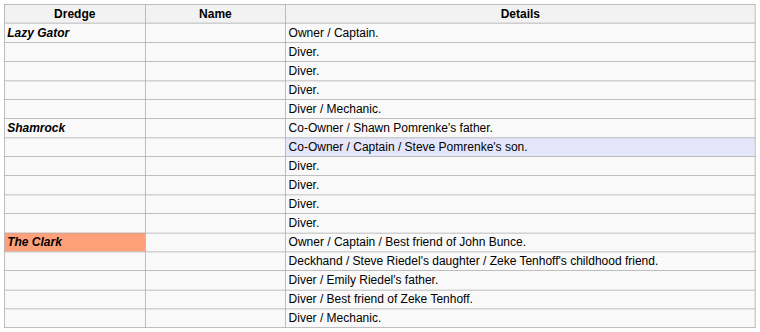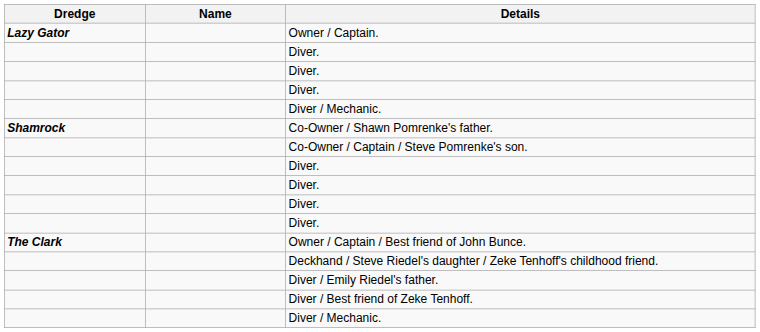(408, 147) lavender background -> (408, 147) no background
(34, 242) lightsalmon background -> (34, 242) no background
